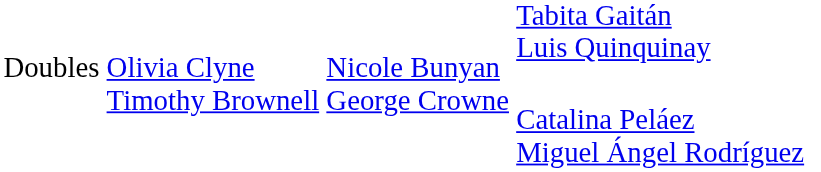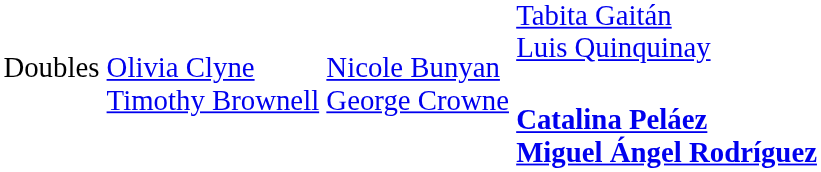(660, 136) normal -> (667, 136) bold
